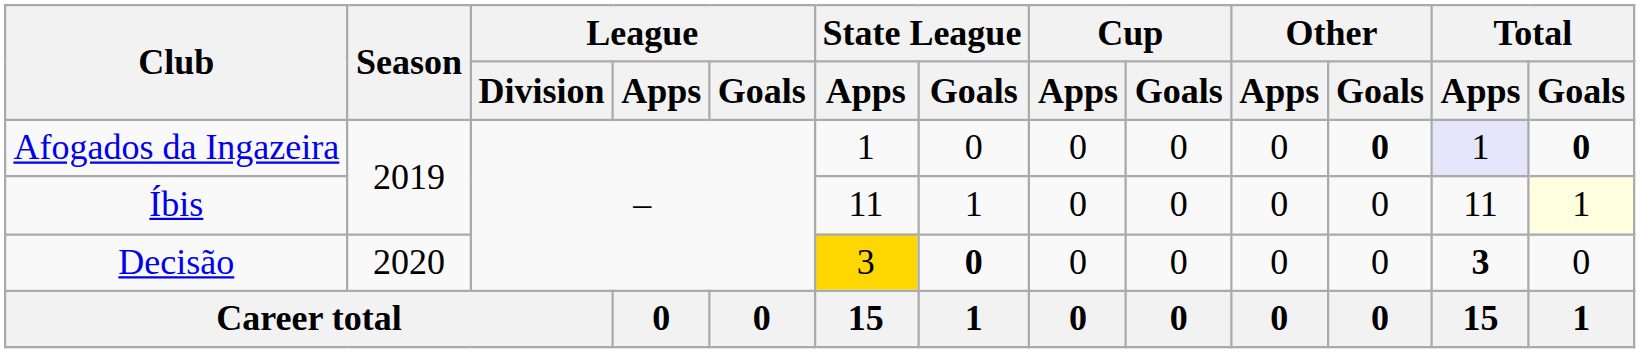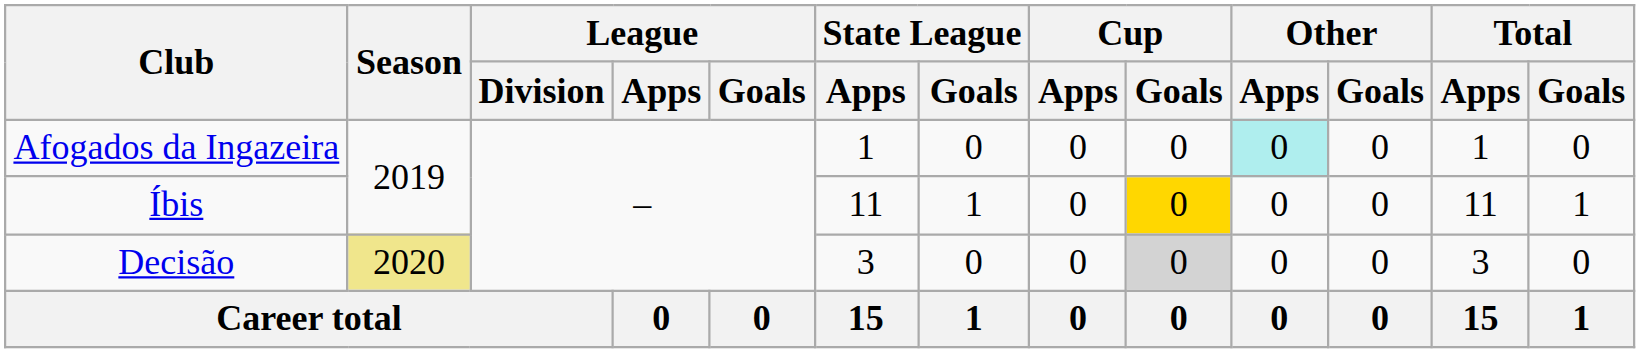(1279, 147) no background -> (1279, 147) paleturquoise background
(1380, 147) bold -> (1380, 147) normal
(1481, 147) lavender background -> (1481, 147) no background
(1581, 147) bold -> (1581, 147) normal
(1179, 204) no background -> (1179, 204) gold background
(1581, 204) lightyellow background -> (1581, 204) no background
(409, 261) no background -> (409, 261) khaki background
(866, 261) gold background -> (866, 261) no background
(974, 261) bold -> (974, 261) normal
(1179, 261) no background -> (1179, 261) lightgrey background
(1481, 261) bold -> (1481, 261) normal
